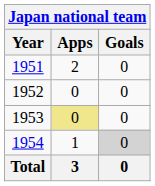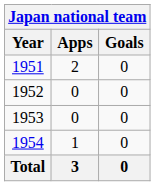(75, 117) khaki background -> (75, 117) no background
(124, 142) lightgrey background -> (124, 142) no background
